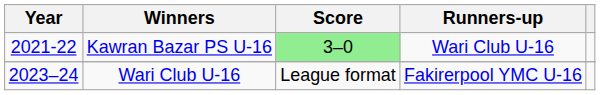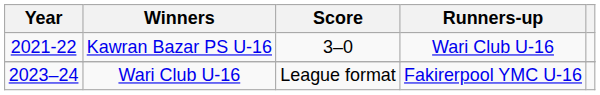(338, 47) lightgreen background -> (338, 47) no background
